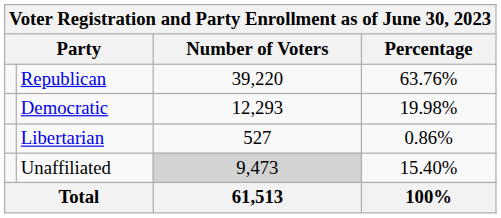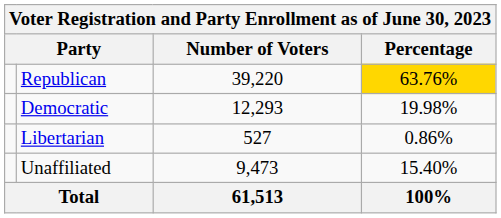(429, 78) no background -> (429, 78) gold background
(257, 167) lightgrey background -> (257, 167) no background
